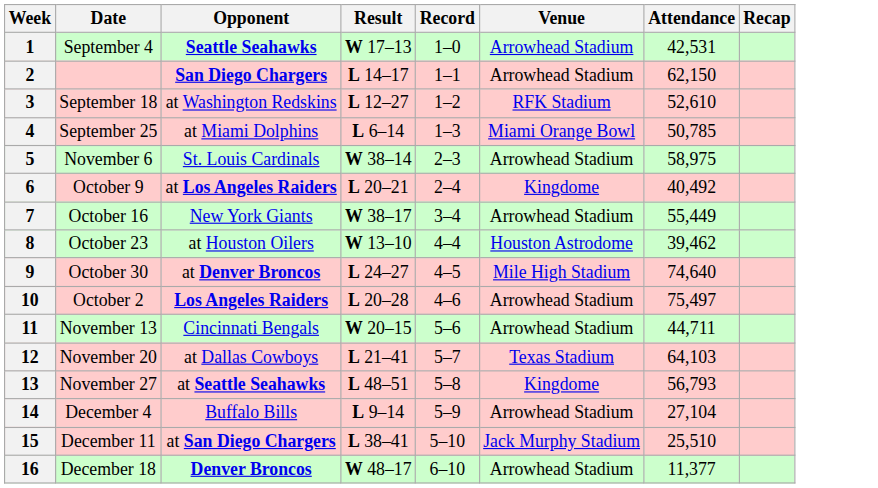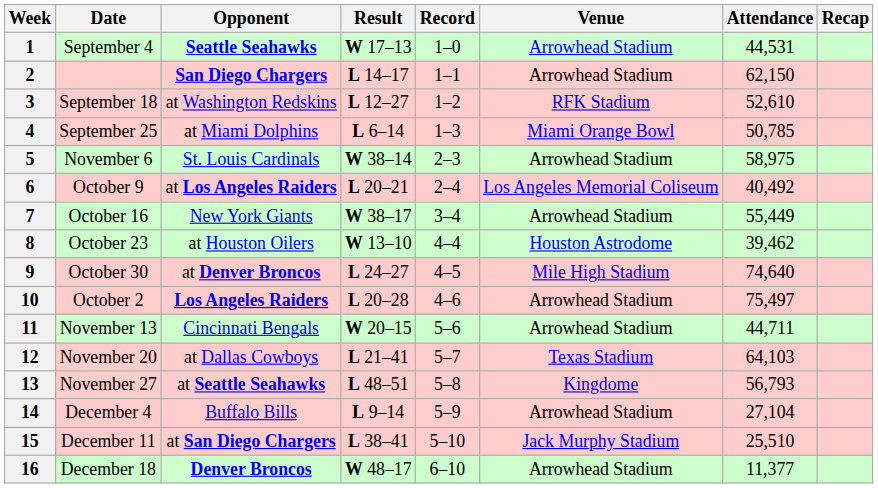(692, 46) 42,531 -> (770, 46) 44,531
(562, 187) Kingdome -> (601, 187) Los Angeles Memorial Coliseum
